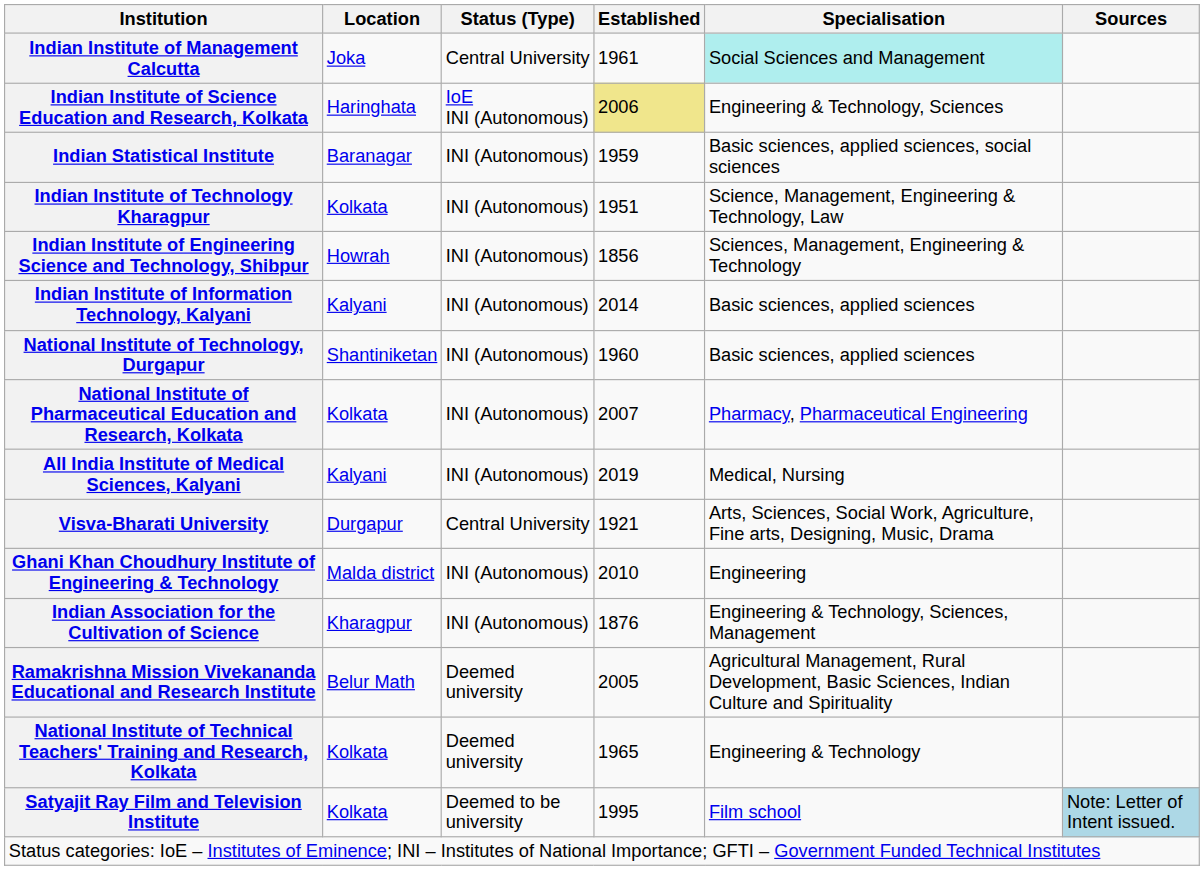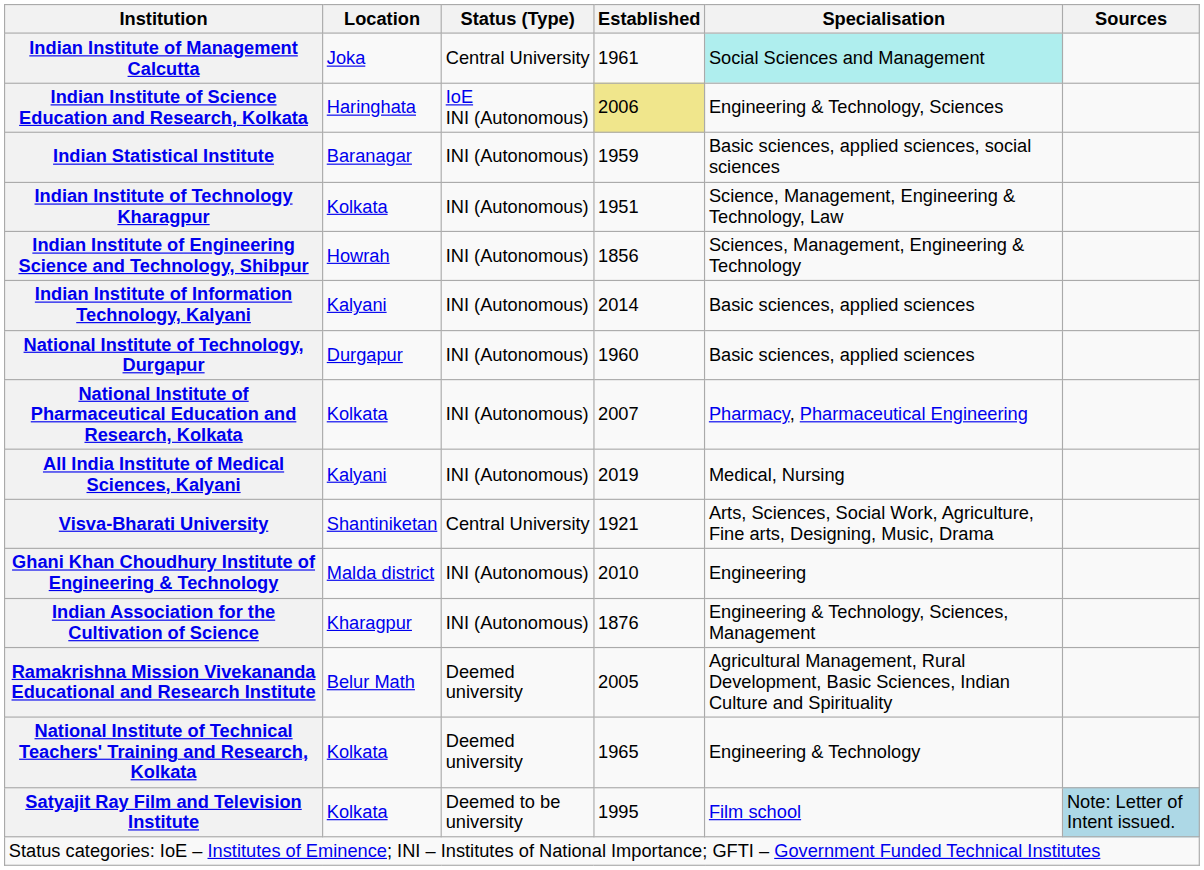(382, 354) Shantiniketan -> (365, 354) Durgapur
(365, 523) Durgapur -> (382, 523) Shantiniketan
